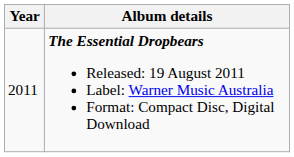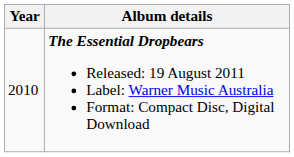(23, 90) 2011 -> (23, 90) 2010
